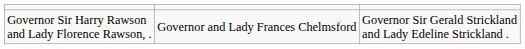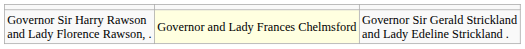(257, 26) no background -> (257, 26) lightyellow background
